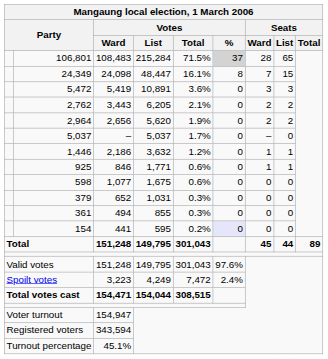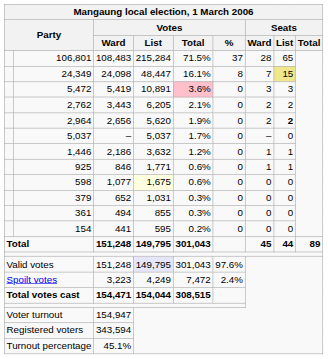(237, 58) lightgrey background -> (237, 58) no background
(288, 74) no background -> (288, 74) khaki background
(200, 89) no background -> (200, 89) pink background
(291, 120) normal -> (291, 120) bold
(159, 182) no background -> (159, 182) lightyellow background
(240, 228) lavender background -> (240, 228) no background
(153, 264) no background -> (153, 264) lavender background
